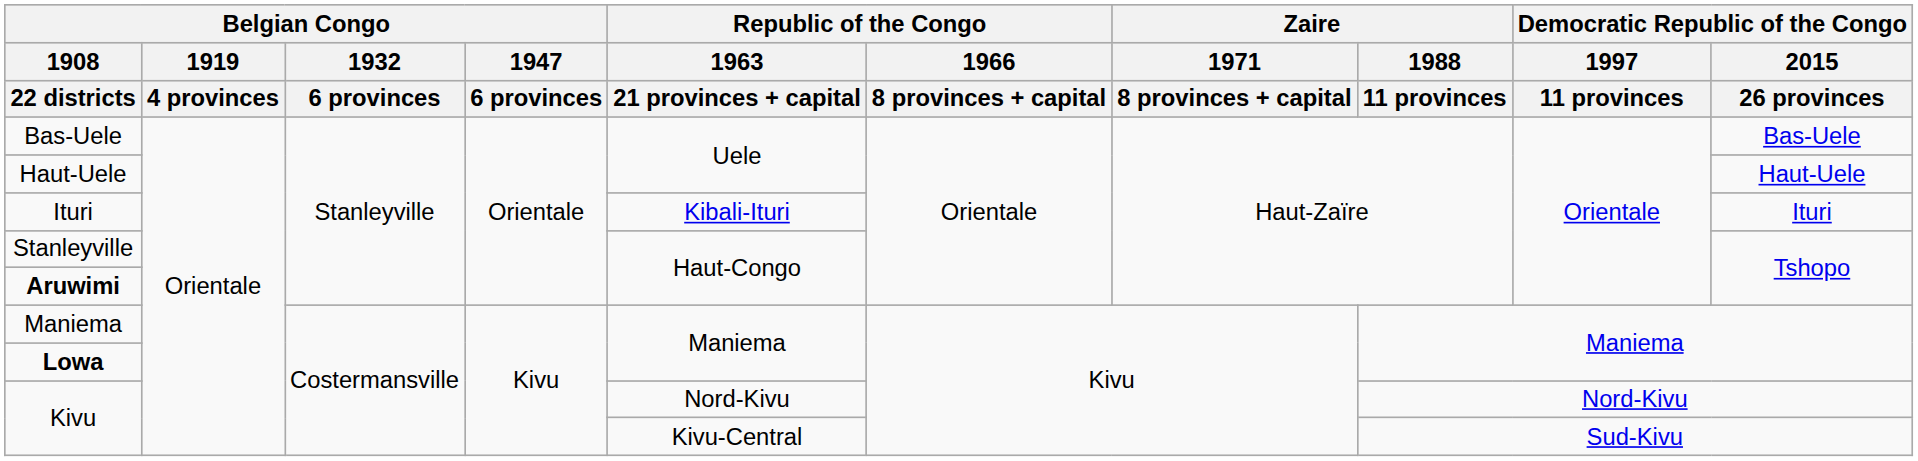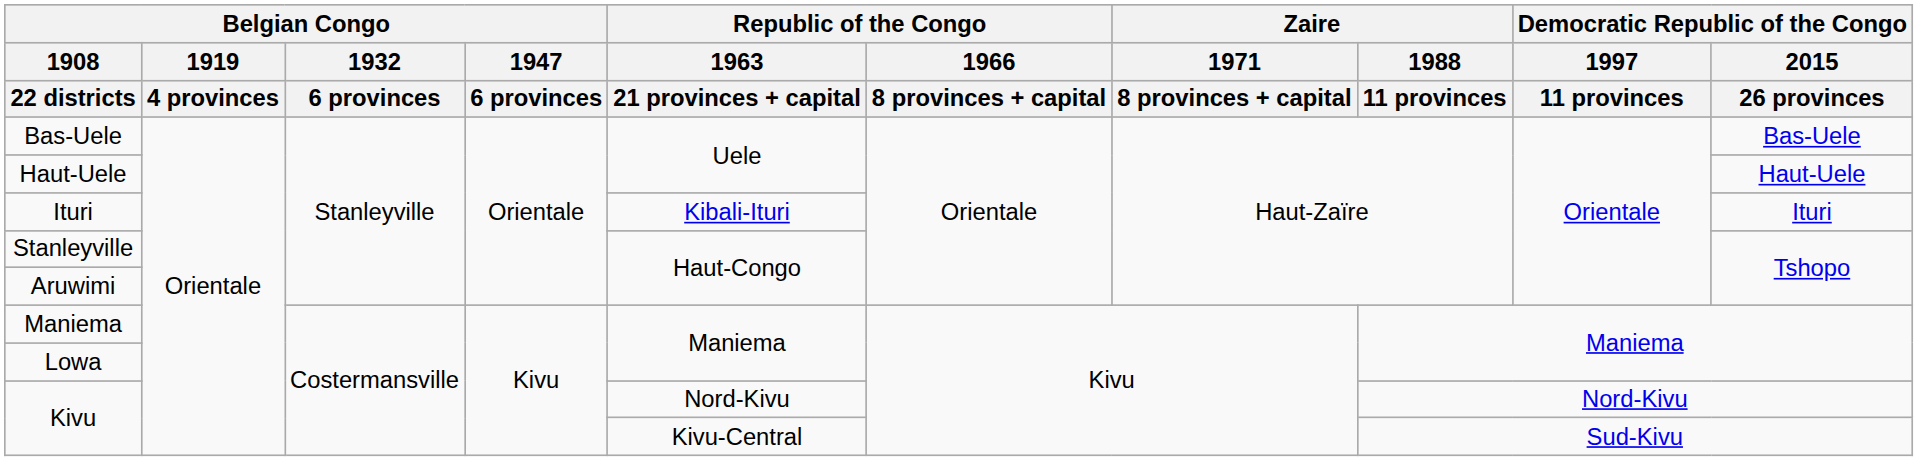(73, 287) bold -> (73, 287) normal
(73, 362) bold -> (73, 362) normal
